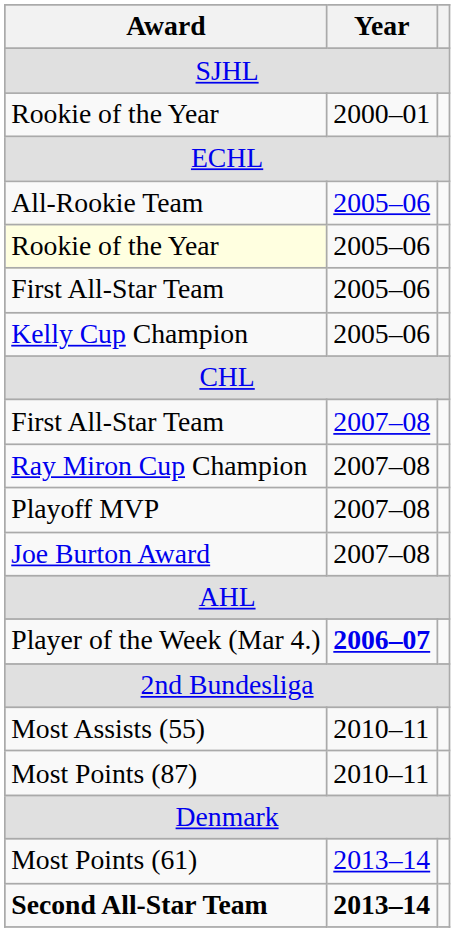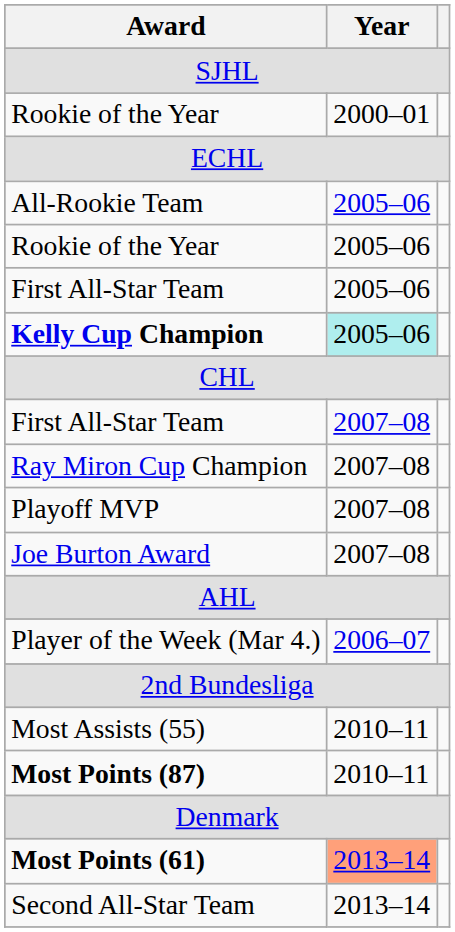(115, 245) lightyellow background -> (115, 245) no background
(130, 333) normal -> (137, 333) bold
(382, 333) no background -> (382, 333) paleturquoise background
(382, 641) bold -> (382, 641) normal
(104, 772) normal -> (108, 772) bold
(104, 860) normal -> (108, 860) bold
(382, 860) no background -> (382, 860) lightsalmon background
(139, 904) bold -> (133, 904) normal
(382, 904) bold -> (382, 904) normal
